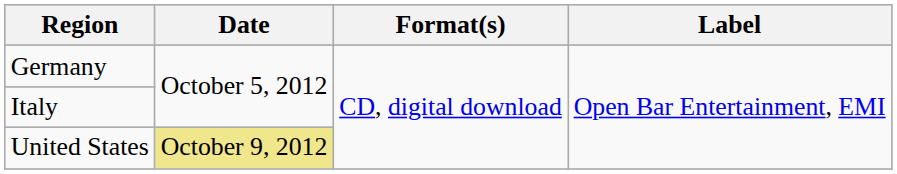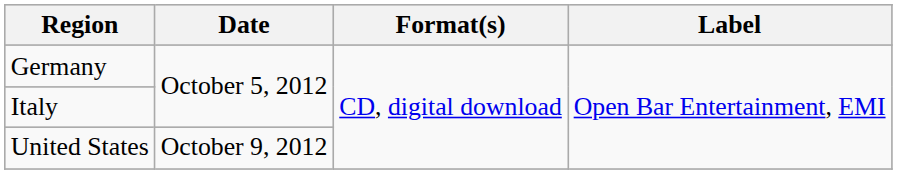(244, 147) khaki background -> (244, 147) no background
